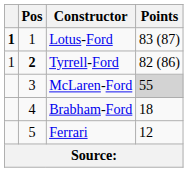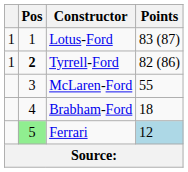(11, 39) bold -> (11, 39) normal
(146, 86) lightgrey background -> (146, 86) no background
(32, 132) no background -> (32, 132) lightgreen background
(146, 132) no background -> (146, 132) lightblue background
